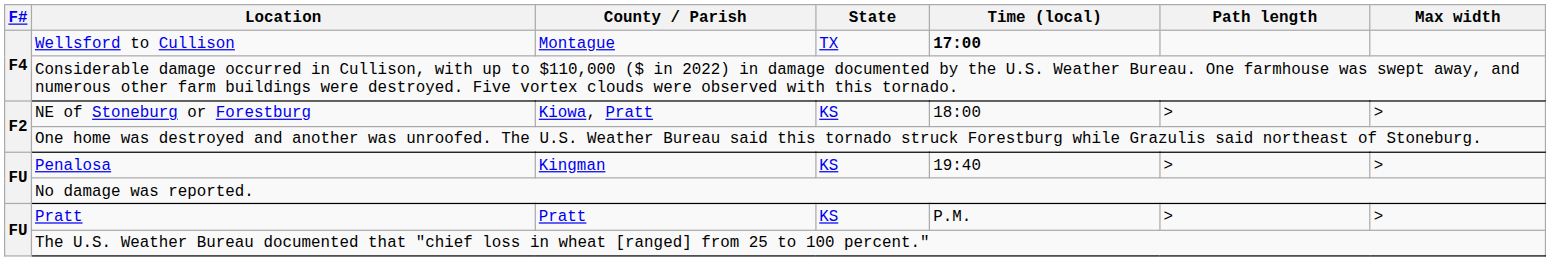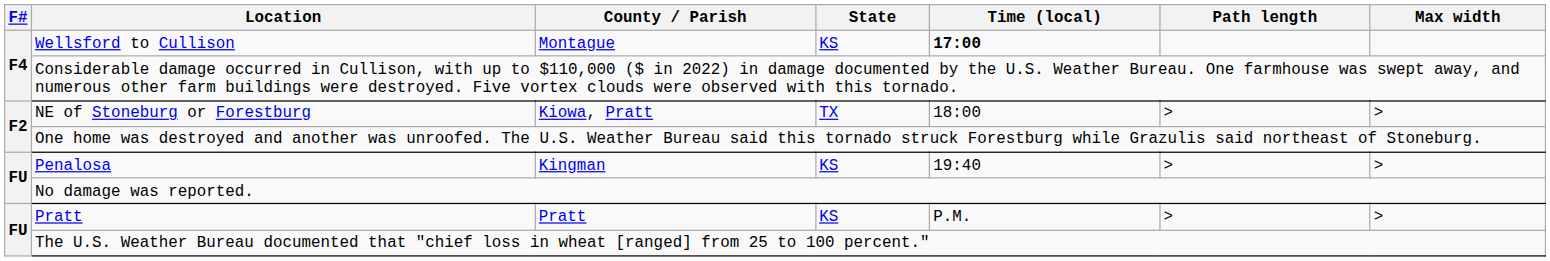(829, 43) TX -> (829, 43) KS
(829, 113) KS -> (829, 113) TX
